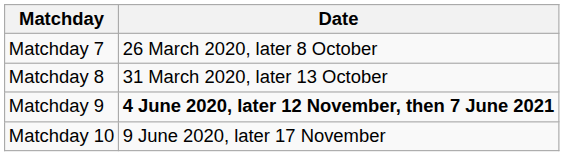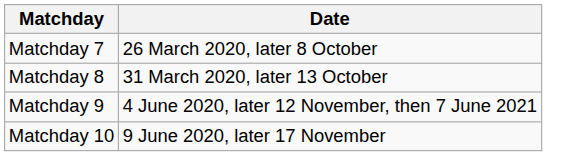(338, 106) bold -> (330, 106) normal
